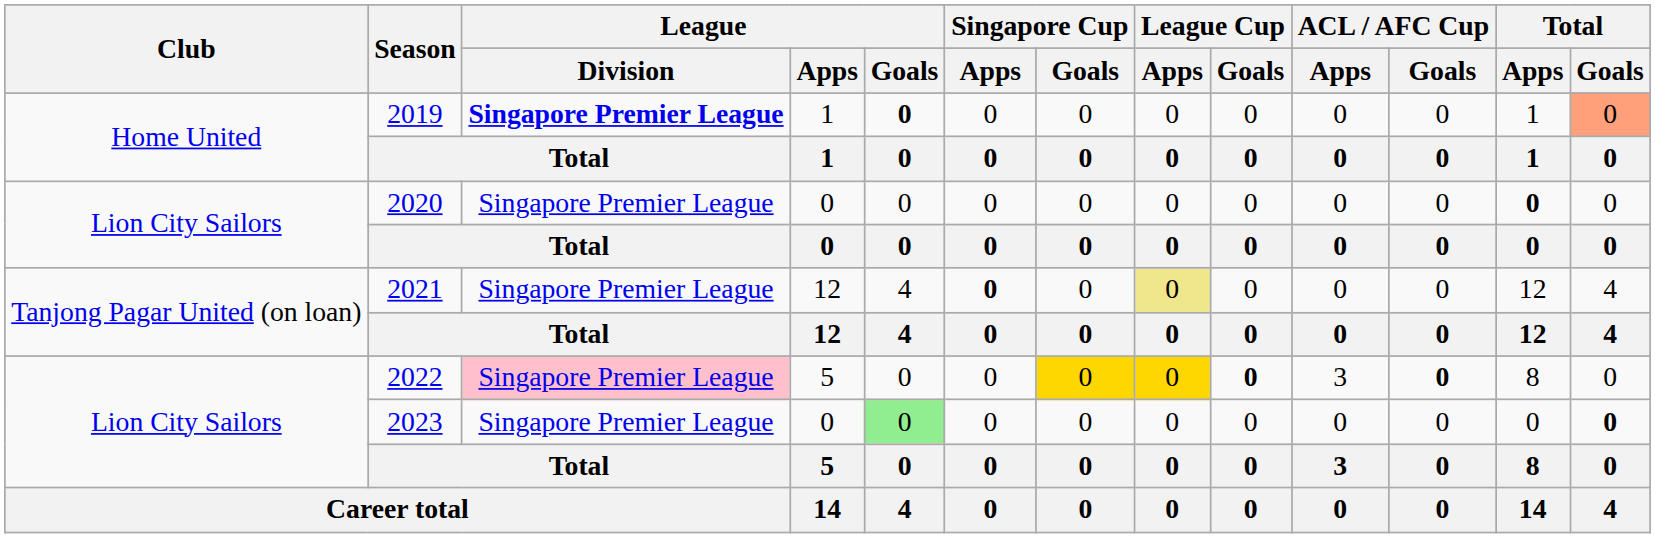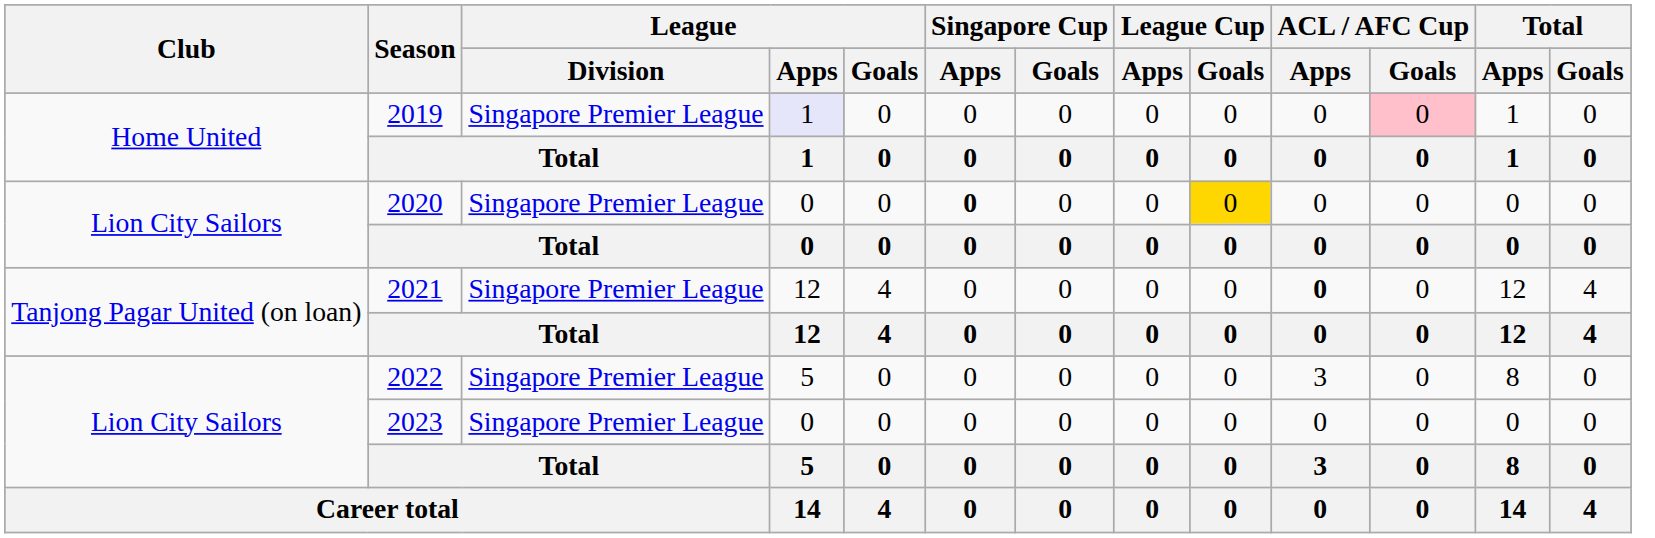(626, 114) bold -> (616, 114) normal
(827, 114) no background -> (807, 114) lavender background
(905, 114) bold -> (884, 114) normal
(1442, 114) no background -> (1422, 114) pink background
(1610, 114) lightsalmon background -> (1590, 114) no background
(990, 202) normal -> (970, 202) bold
(1251, 202) no background -> (1230, 202) gold background
(1533, 202) bold -> (1513, 202) normal
(990, 289) bold -> (970, 289) normal
(1172, 289) khaki background -> (1152, 289) no background
(1340, 289) normal -> (1320, 289) bold
(626, 377) pink background -> (616, 377) no background
(1085, 377) gold background -> (1065, 377) no background
(1172, 377) gold background -> (1152, 377) no background
(1251, 377) bold -> (1230, 377) normal
(1442, 377) bold -> (1422, 377) normal
(905, 421) lightgreen background -> (884, 421) no background
(1610, 421) bold -> (1590, 421) normal
